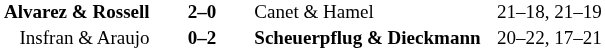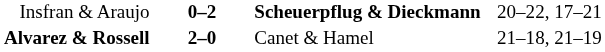rows swapped: (77, 11) <-> (85, 38)
